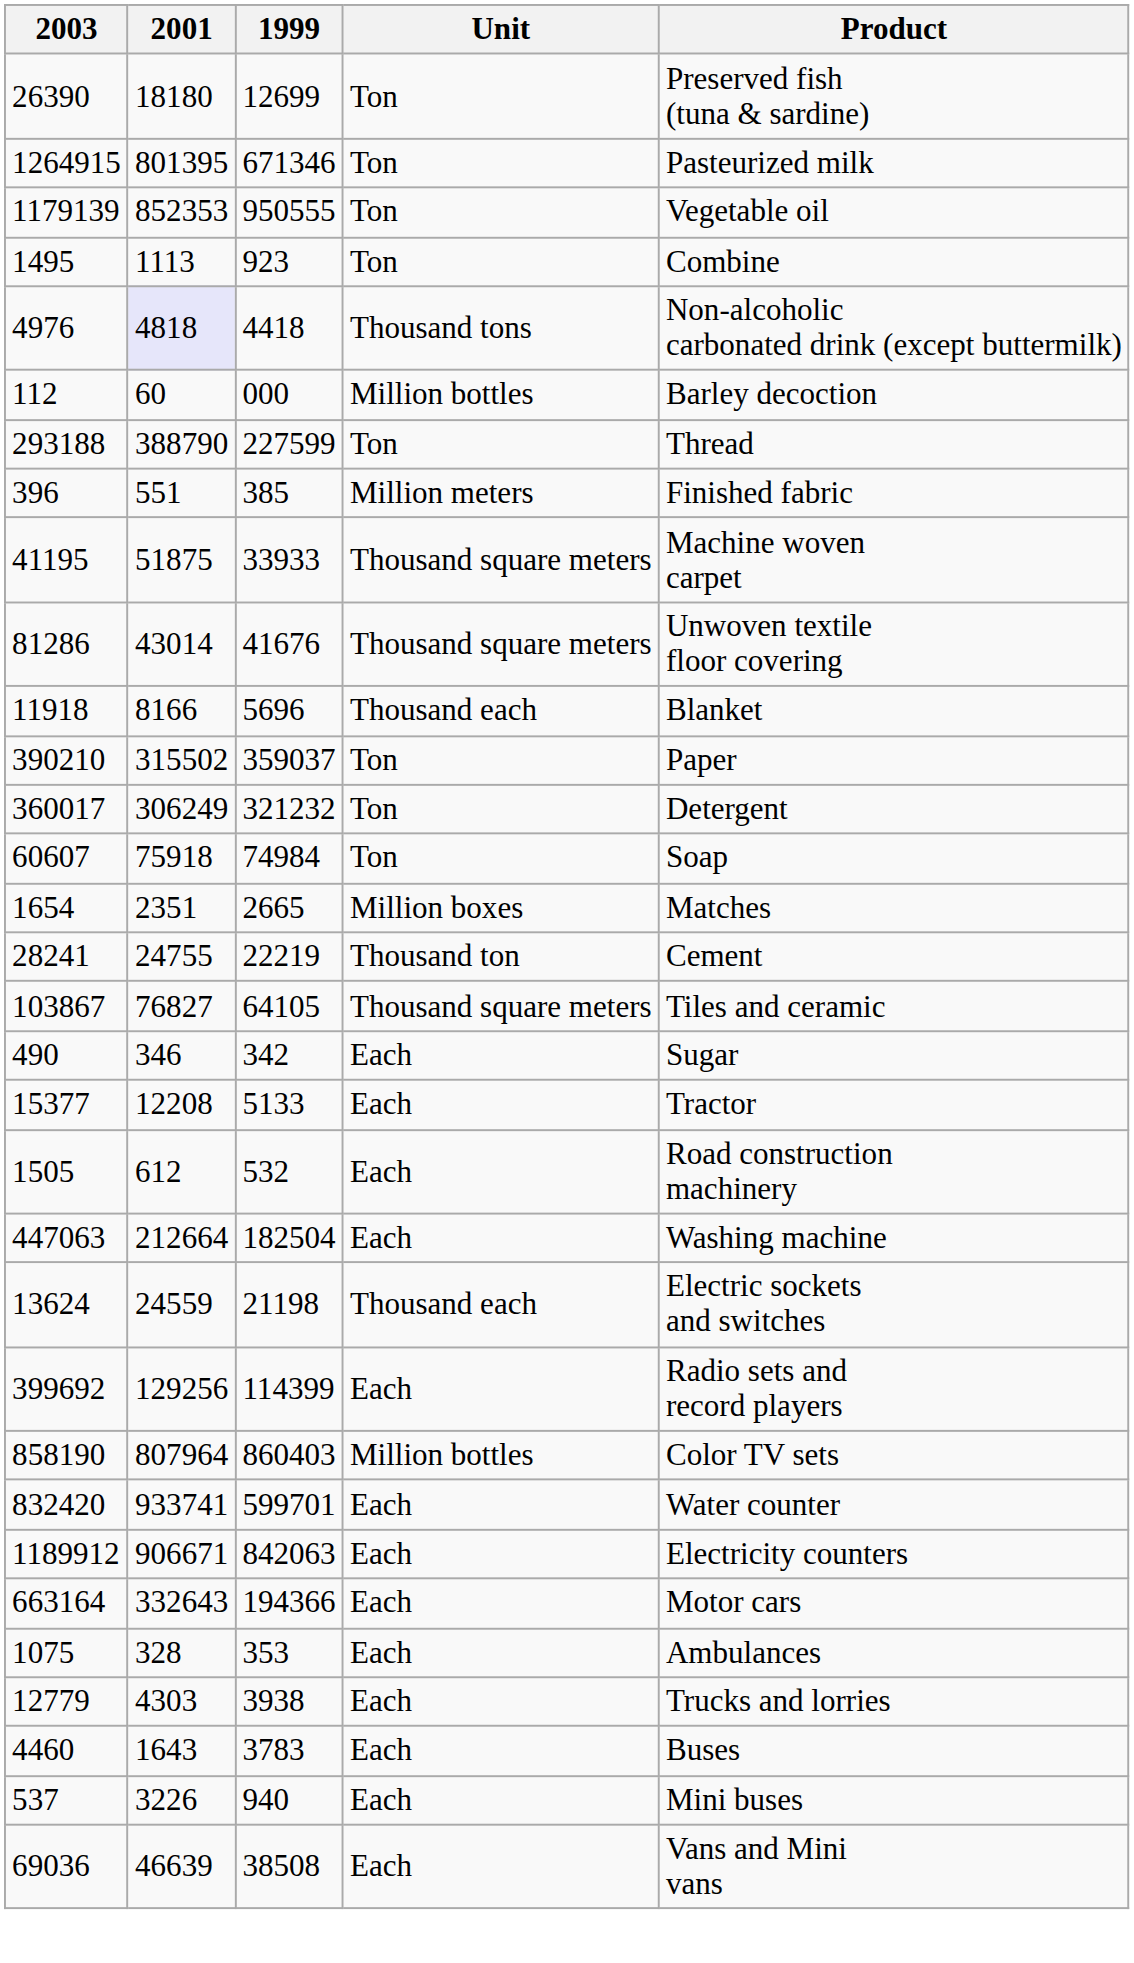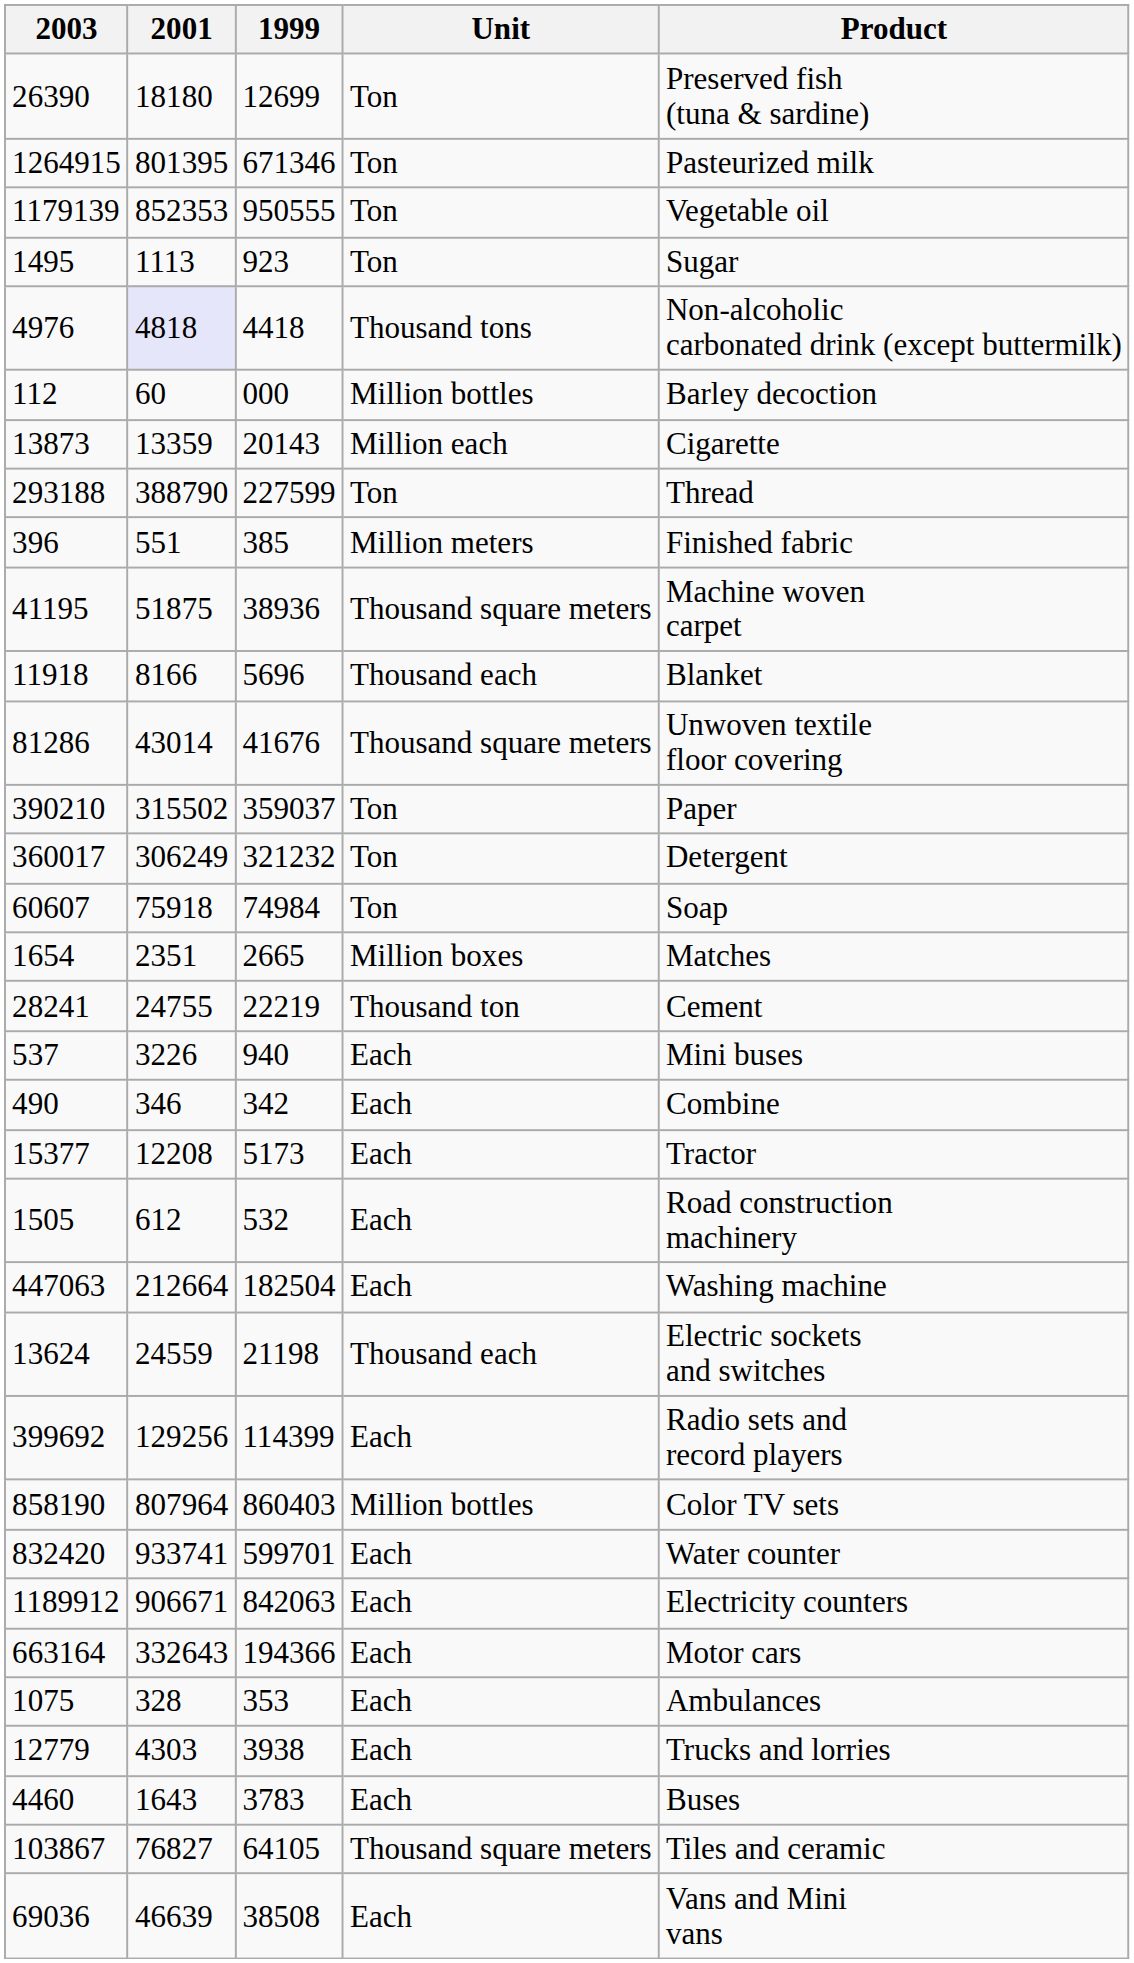(723, 260) Combine -> (702, 260) Sugar
+ row: (51, 443)
(281, 559) 33933 -> (281, 608) 38936
rows swapped: (51, 643) <-> (50, 710)
rows swapped: (59, 1005) <-> (35, 1799)
(702, 1054) Sugar -> (723, 1104) Combine
(274, 1104) 5133 -> (274, 1153) 5173
